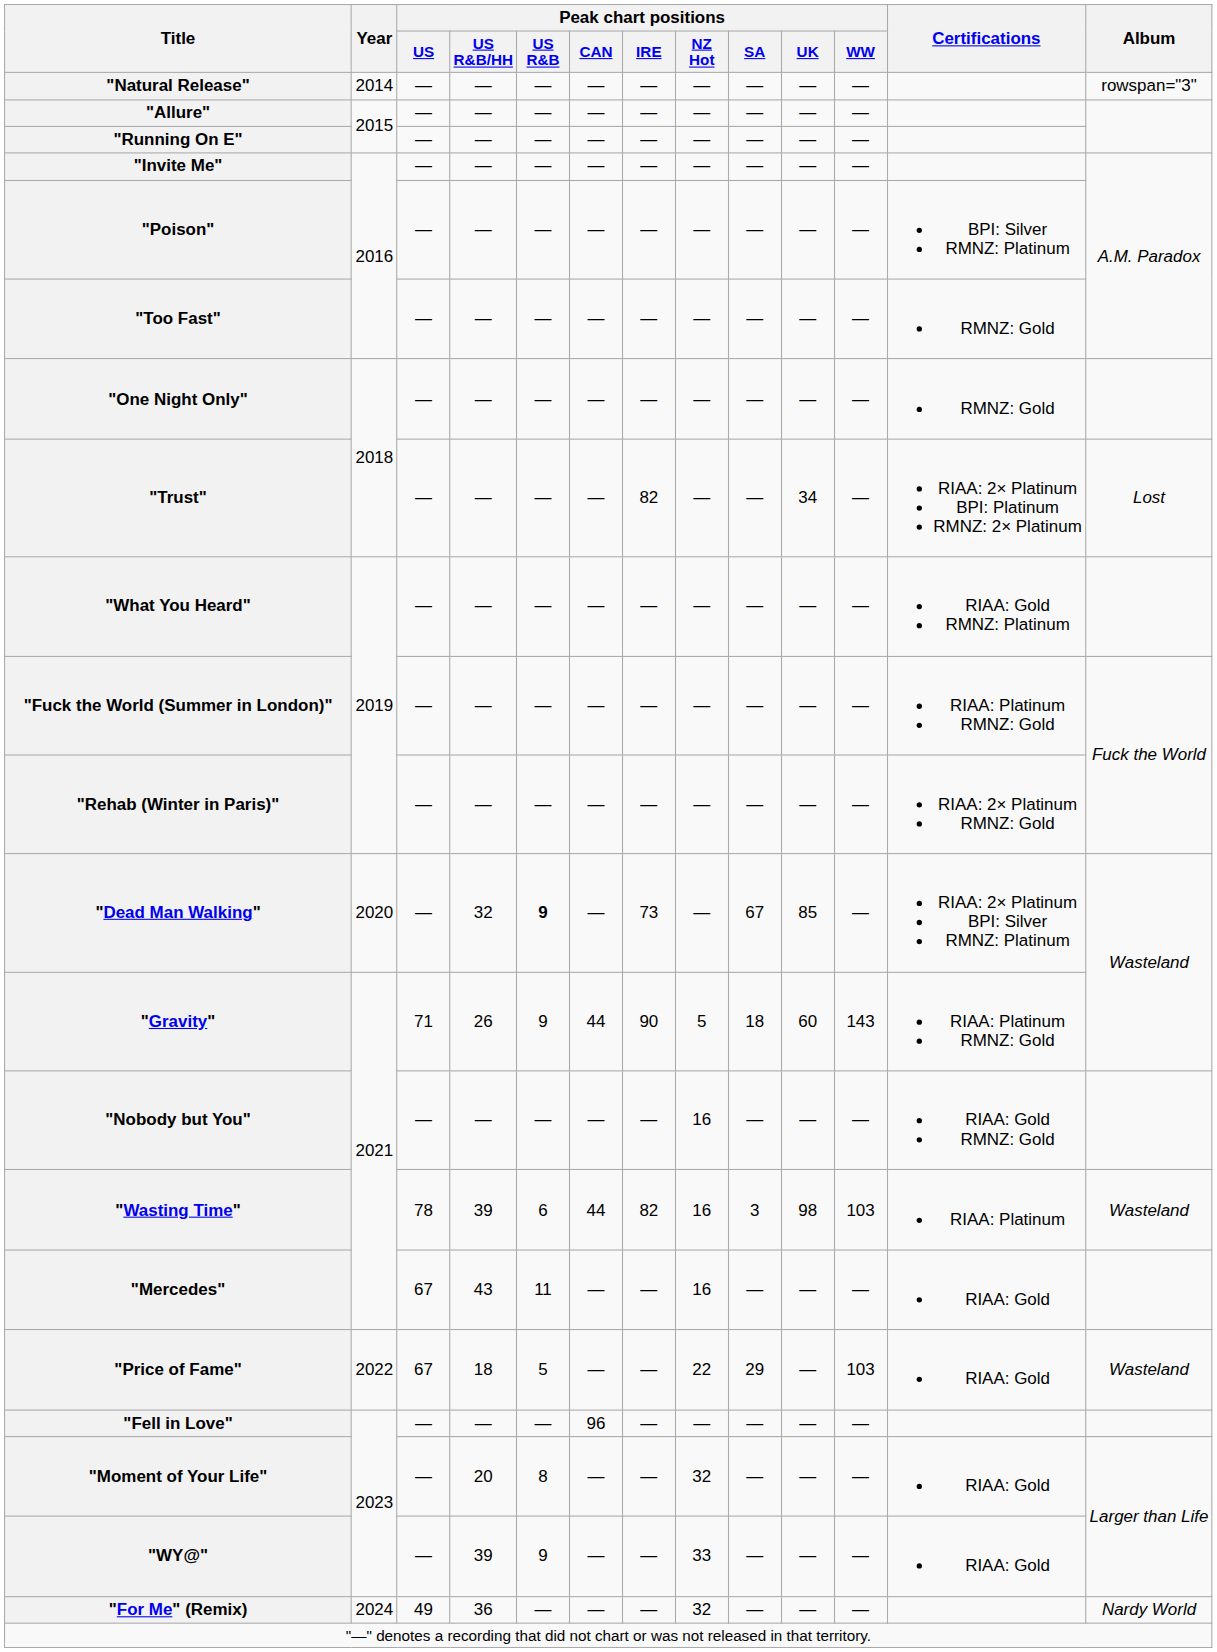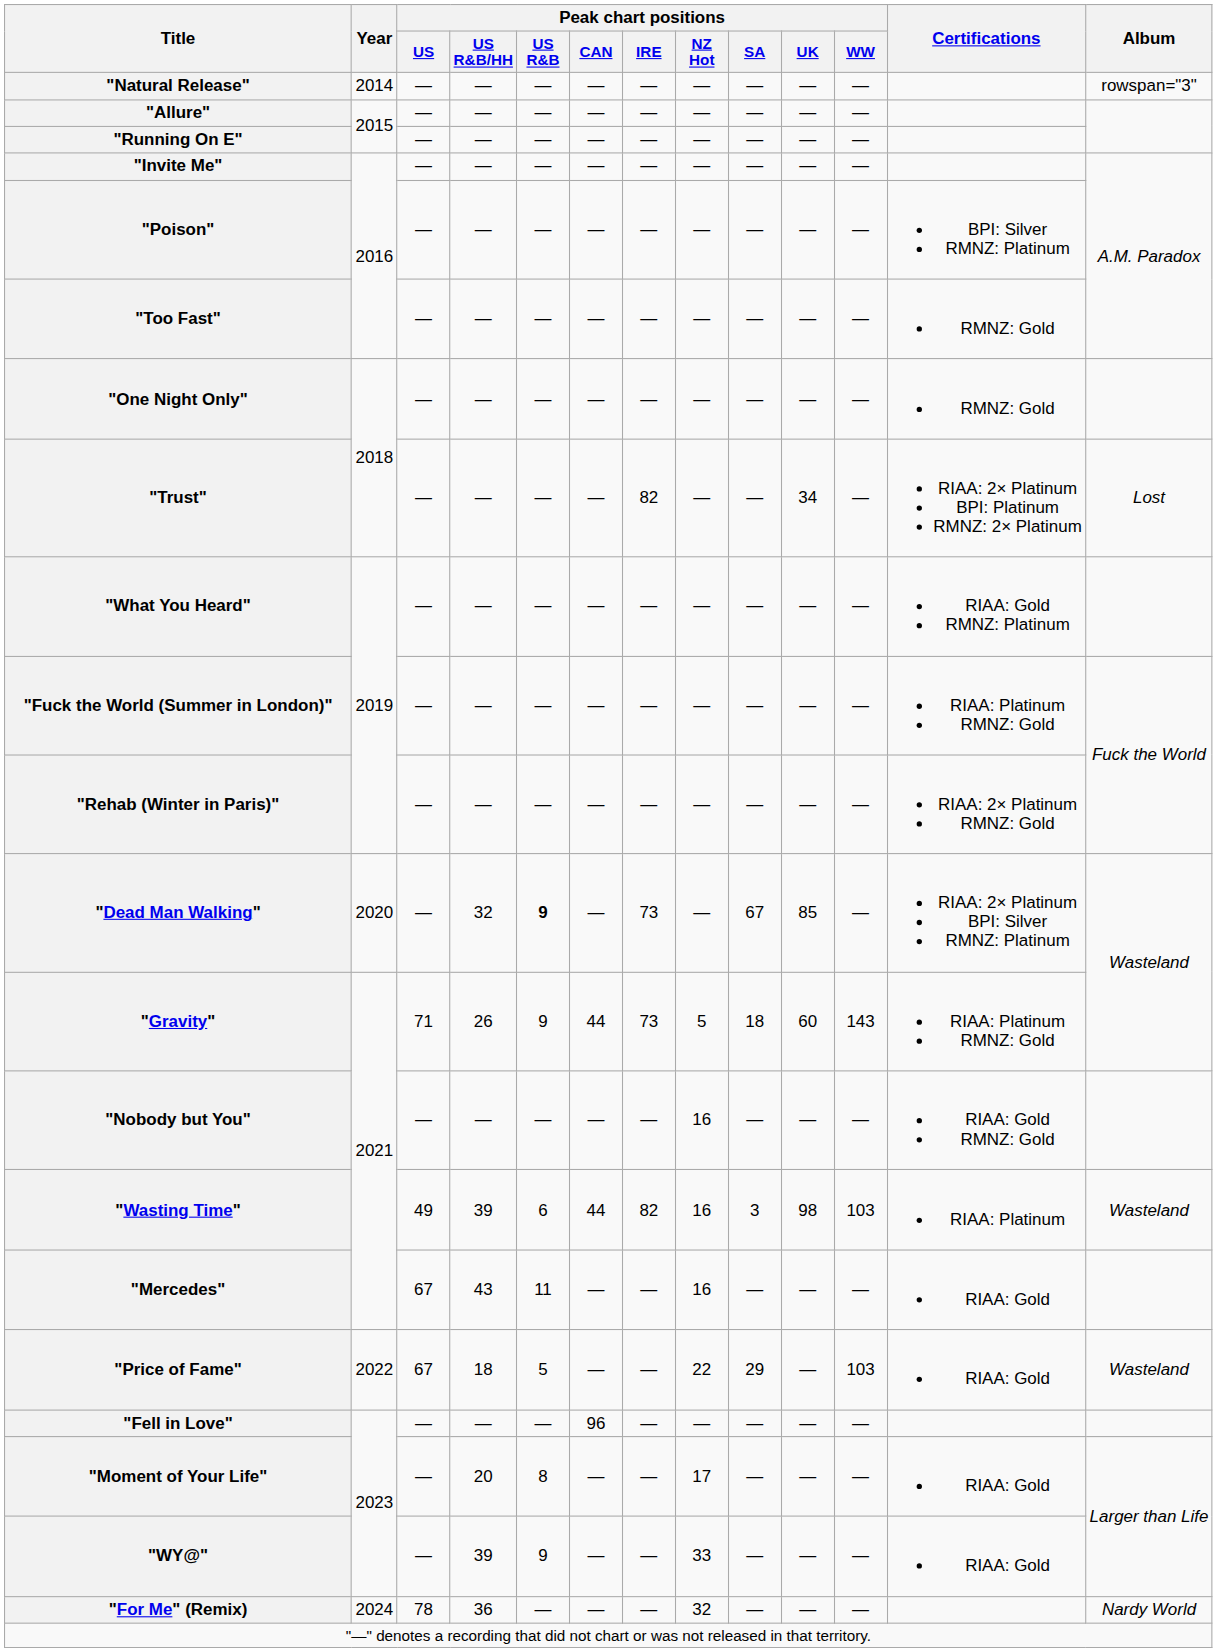(649, 1021) 90 -> (649, 1021) 73
(424, 1209) 78 -> (424, 1209) 49
(702, 1476) 32 -> (702, 1476) 17
(424, 1609) 49 -> (424, 1609) 78
